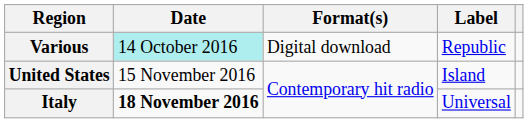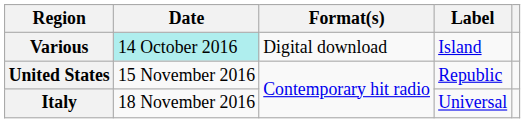(474, 46) Republic -> (460, 46) Island
(463, 74) Island -> (470, 74) Republic
(188, 103) bold -> (187, 103) normal
